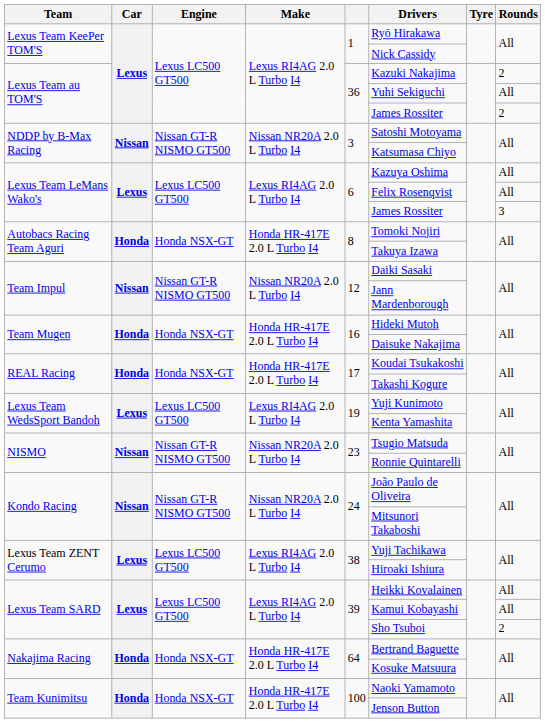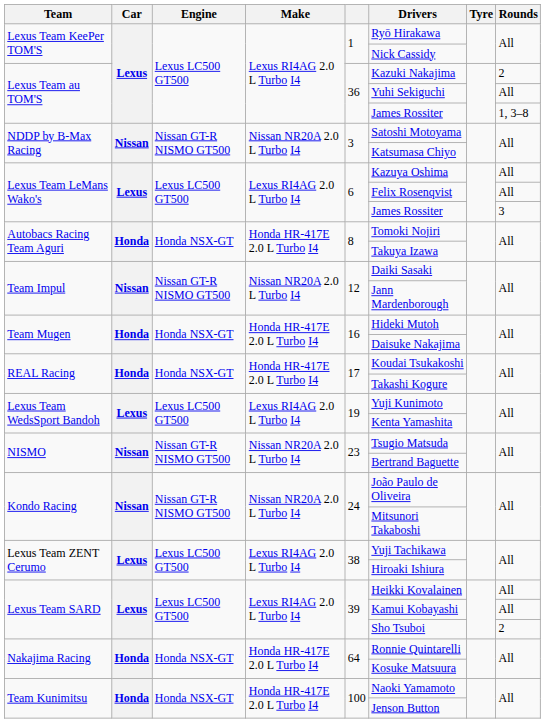(502, 112) 2 -> (514, 112) 1, 3–8
(416, 462) Ronnie Quintarelli -> (415, 462) Bertrand Baguette
(415, 648) Bertrand Baguette -> (416, 648) Ronnie Quintarelli
